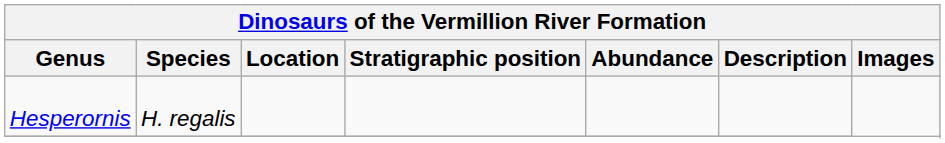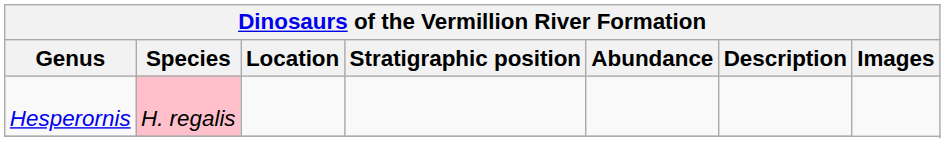(188, 118) no background -> (188, 118) pink background
